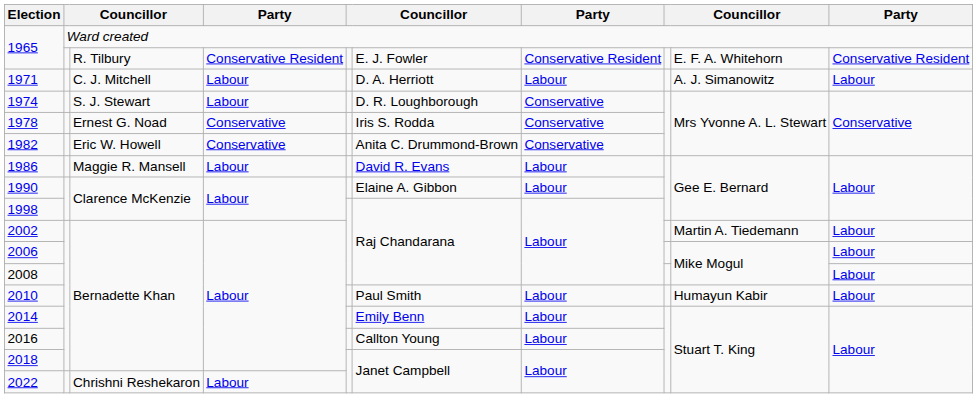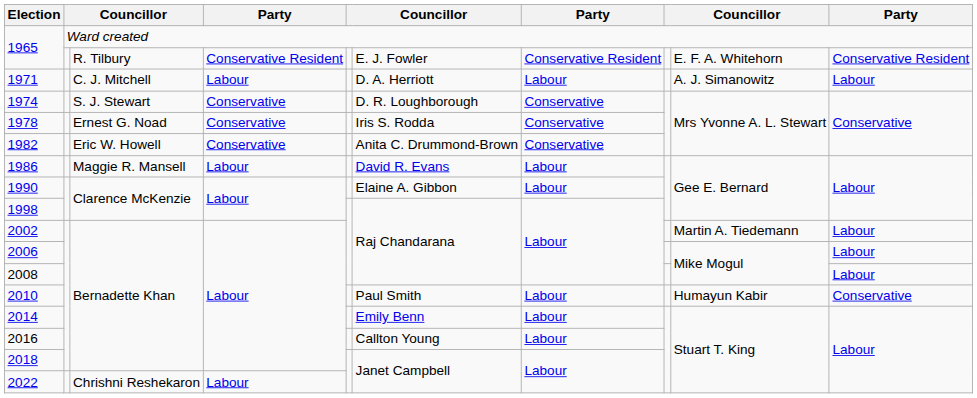(227, 101) Labour -> (246, 101) Conservative
(854, 295) Labour -> (872, 295) Conservative
